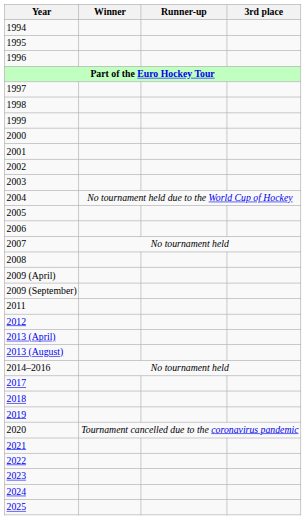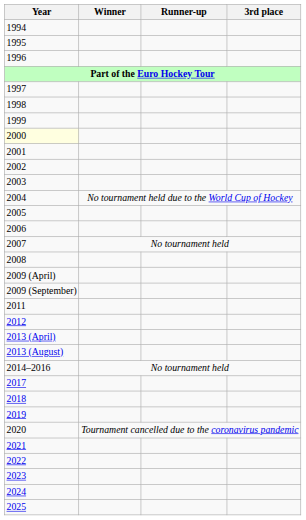(16, 136) no background -> (16, 136) lightyellow background
